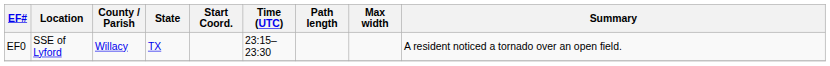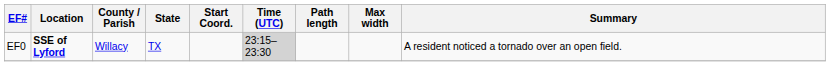(49, 46) normal -> (50, 46) bold
(261, 46) no background -> (261, 46) lightgrey background
